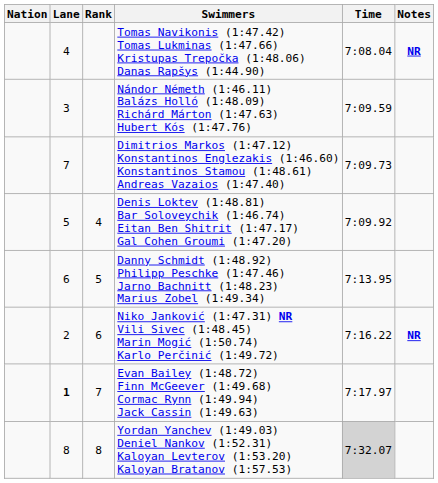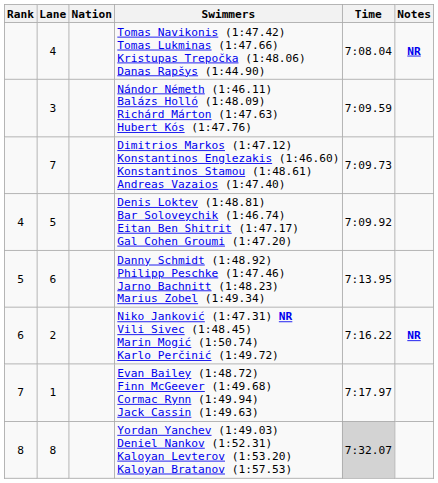columns swapped: (99, 14) <-> (27, 14)
(66, 393) bold -> (53, 393) normal
